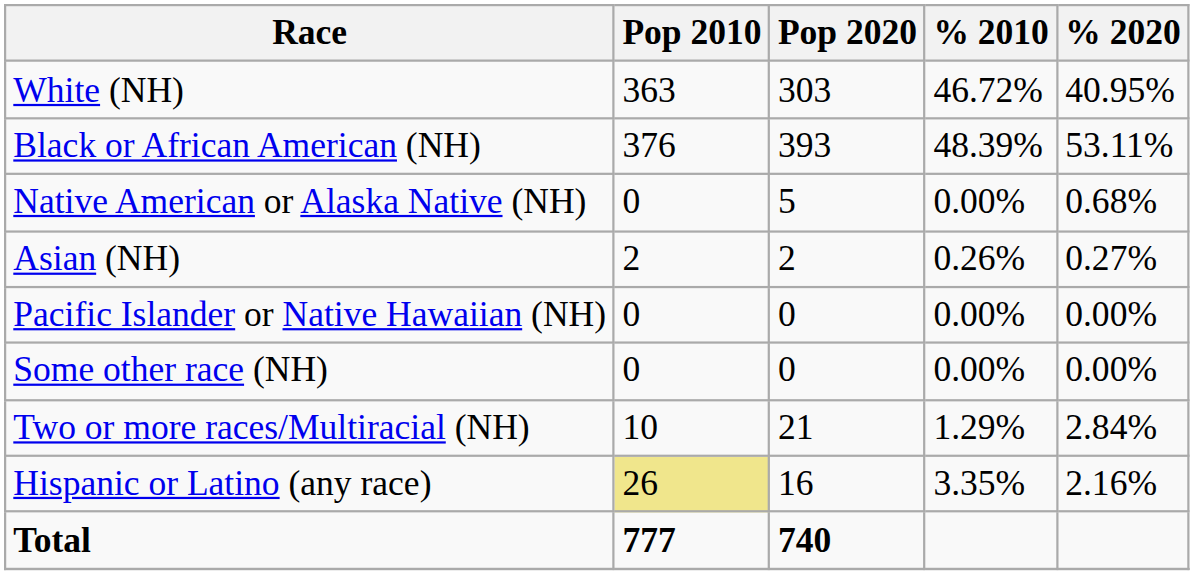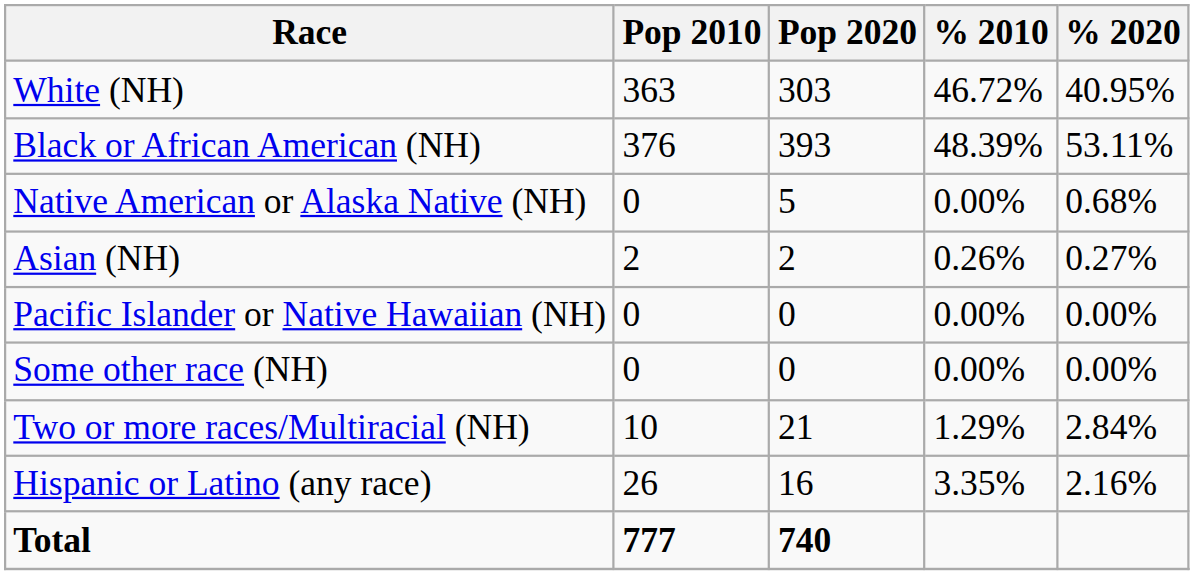(640, 483) khaki background -> (640, 483) no background
